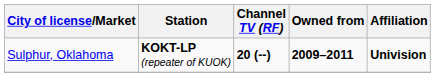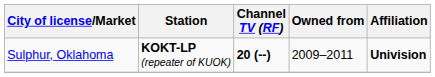(323, 55) bold -> (322, 55) normal
